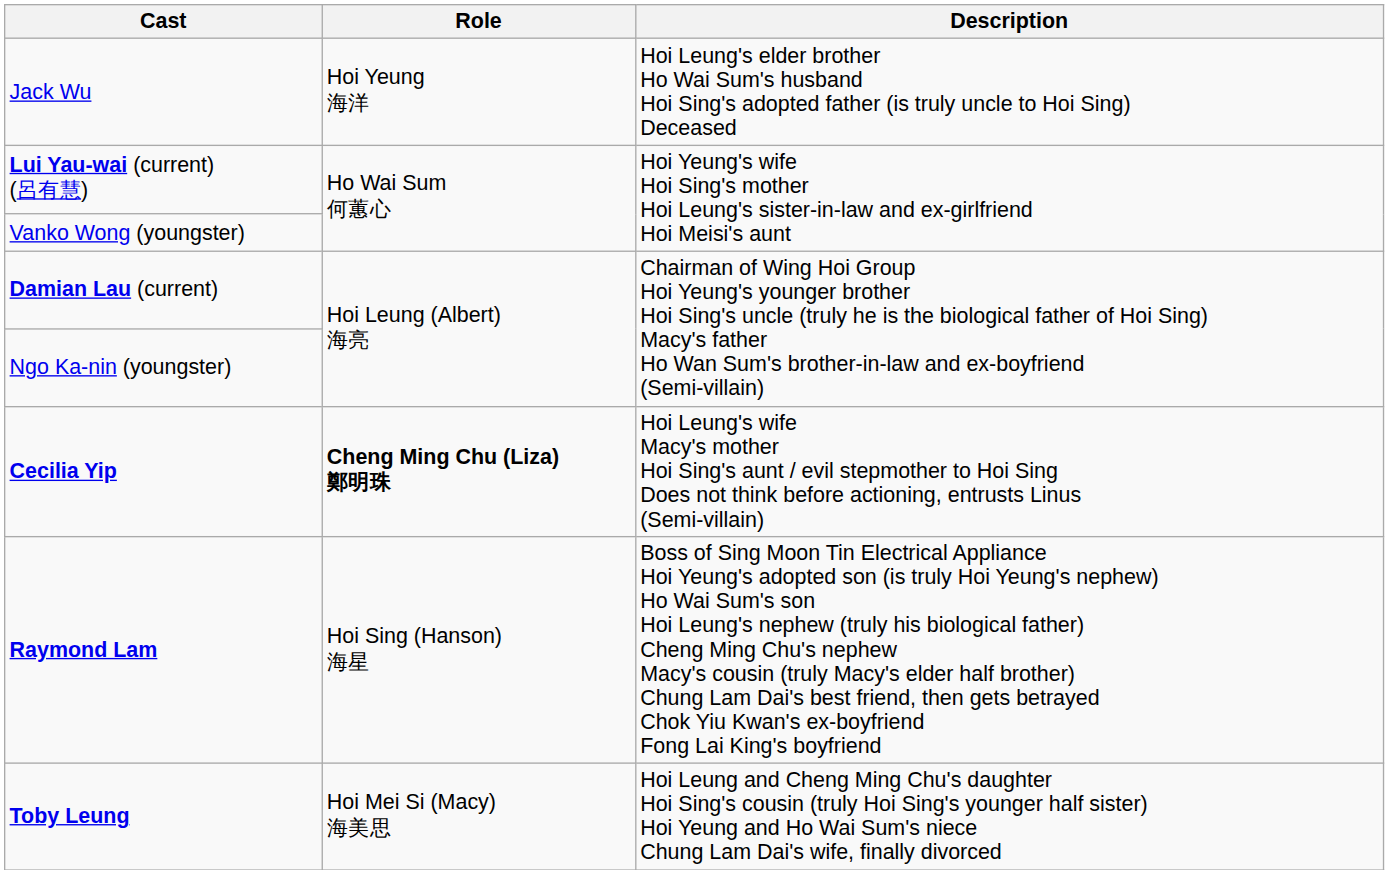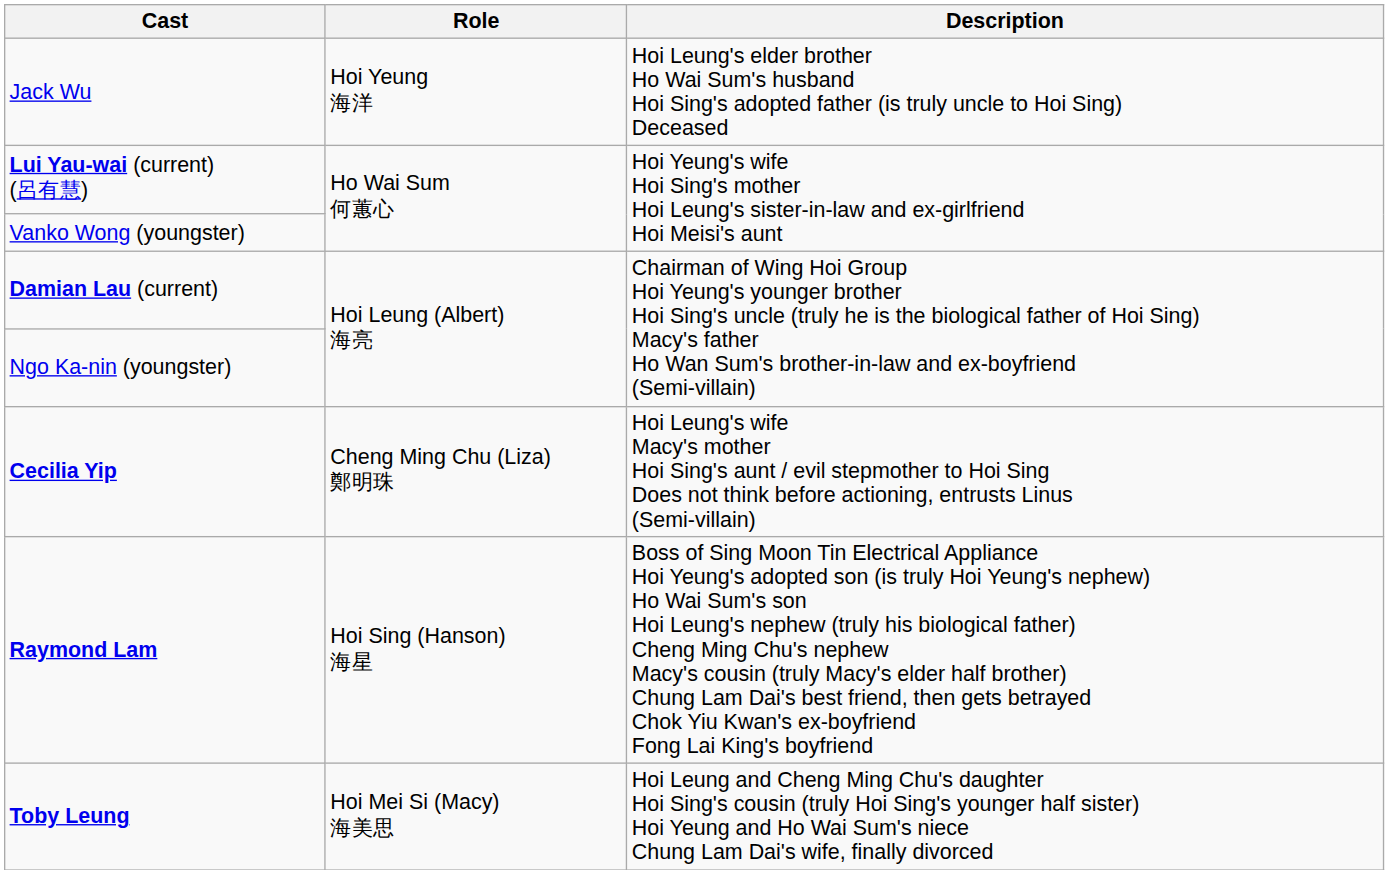(443, 469) bold -> (441, 469) normal
